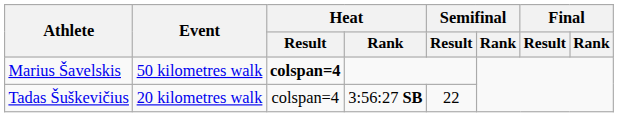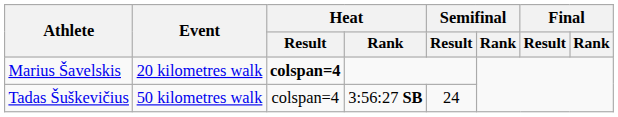(200, 71) 50 kilometres walk -> (200, 71) 20 kilometres walk
(200, 98) 20 kilometres walk -> (200, 98) 50 kilometres walk
(451, 98) 22 -> (451, 98) 24
